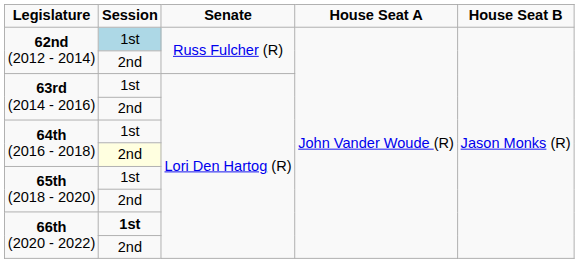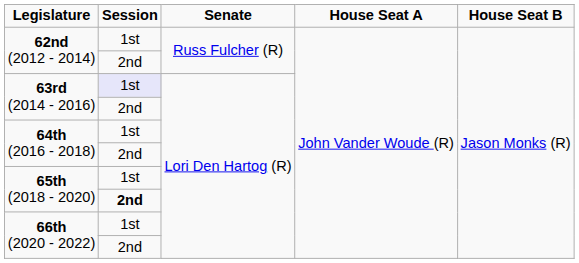(130, 39) lightblue background -> (130, 39) no background
(130, 85) no background -> (130, 85) lavender background
(130, 154) lightyellow background -> (130, 154) no background
(130, 200) normal -> (130, 200) bold
(130, 223) bold -> (130, 223) normal
